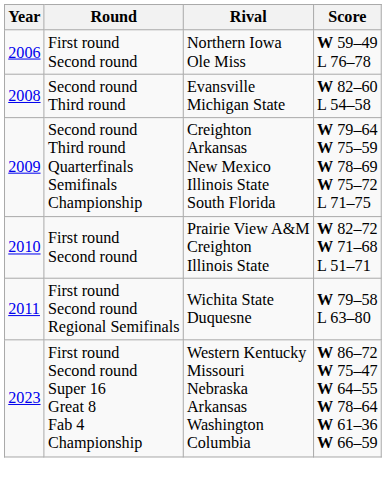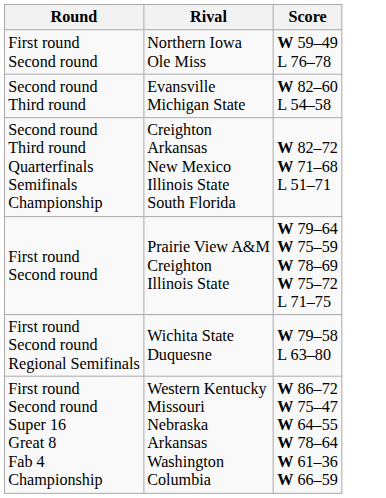- column: (24, 17)
(347, 166) W 79–64 W 75–59 W 78–69 W 75–72 L 71–75 -> (308, 166) W 82–72 W 71–68 L 51–71
(347, 247) W 82–72 W 71–68 L 51–71 -> (308, 265) W 79–64 W 75–59 W 78–69 W 75–72 L 71–75
